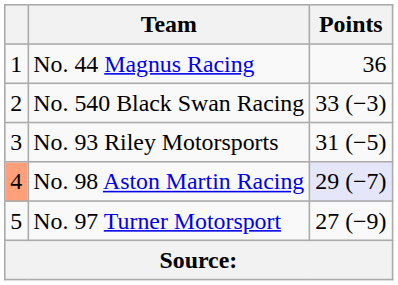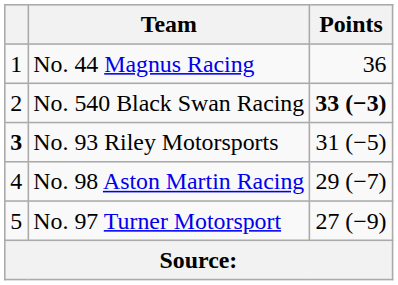(351, 103) normal -> (351, 103) bold
(16, 142) normal -> (16, 142) bold
(16, 181) lightsalmon background -> (16, 181) no background
(351, 181) lavender background -> (351, 181) no background
